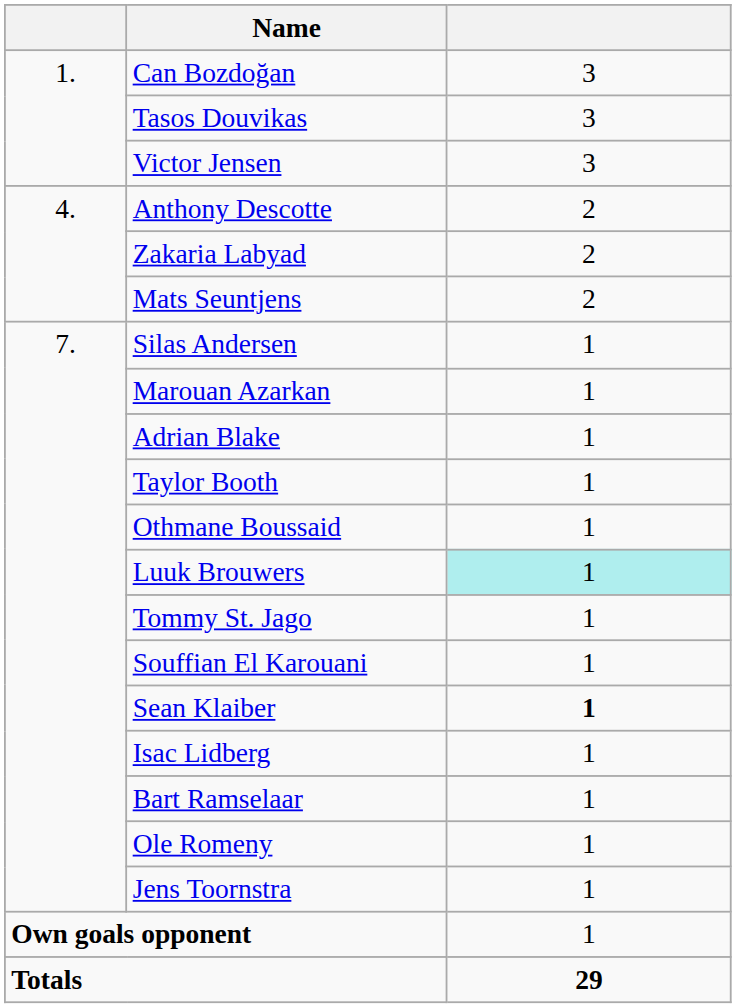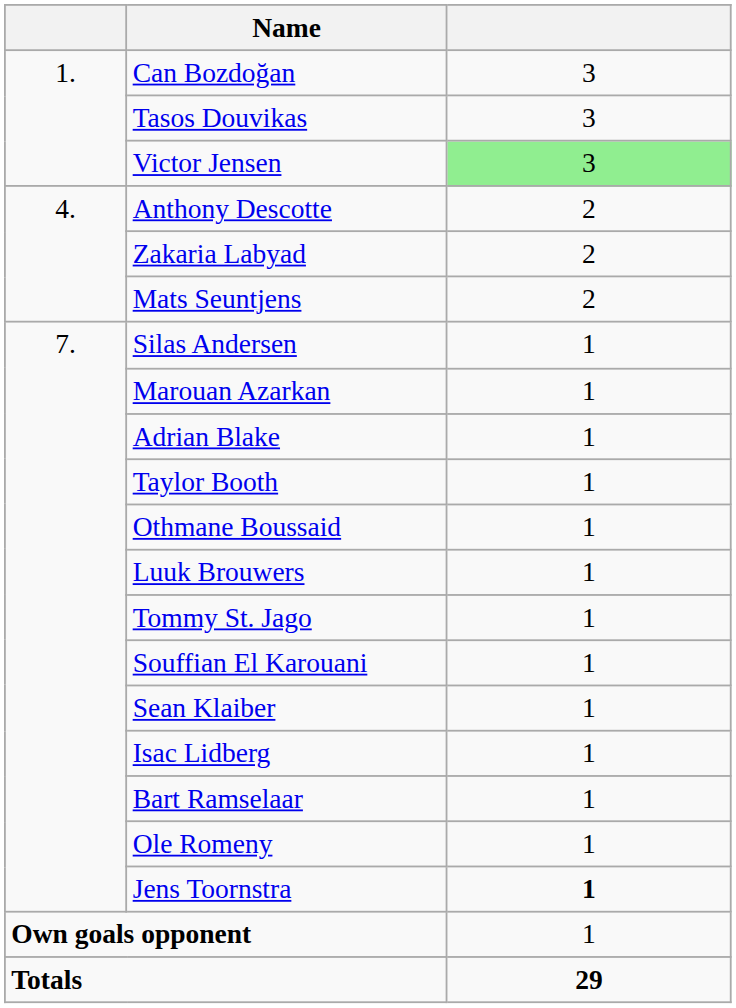(589, 163) no background -> (589, 163) lightgreen background
(589, 571) paleturquoise background -> (589, 571) no background
(589, 707) bold -> (589, 707) normal
(589, 889) normal -> (589, 889) bold
